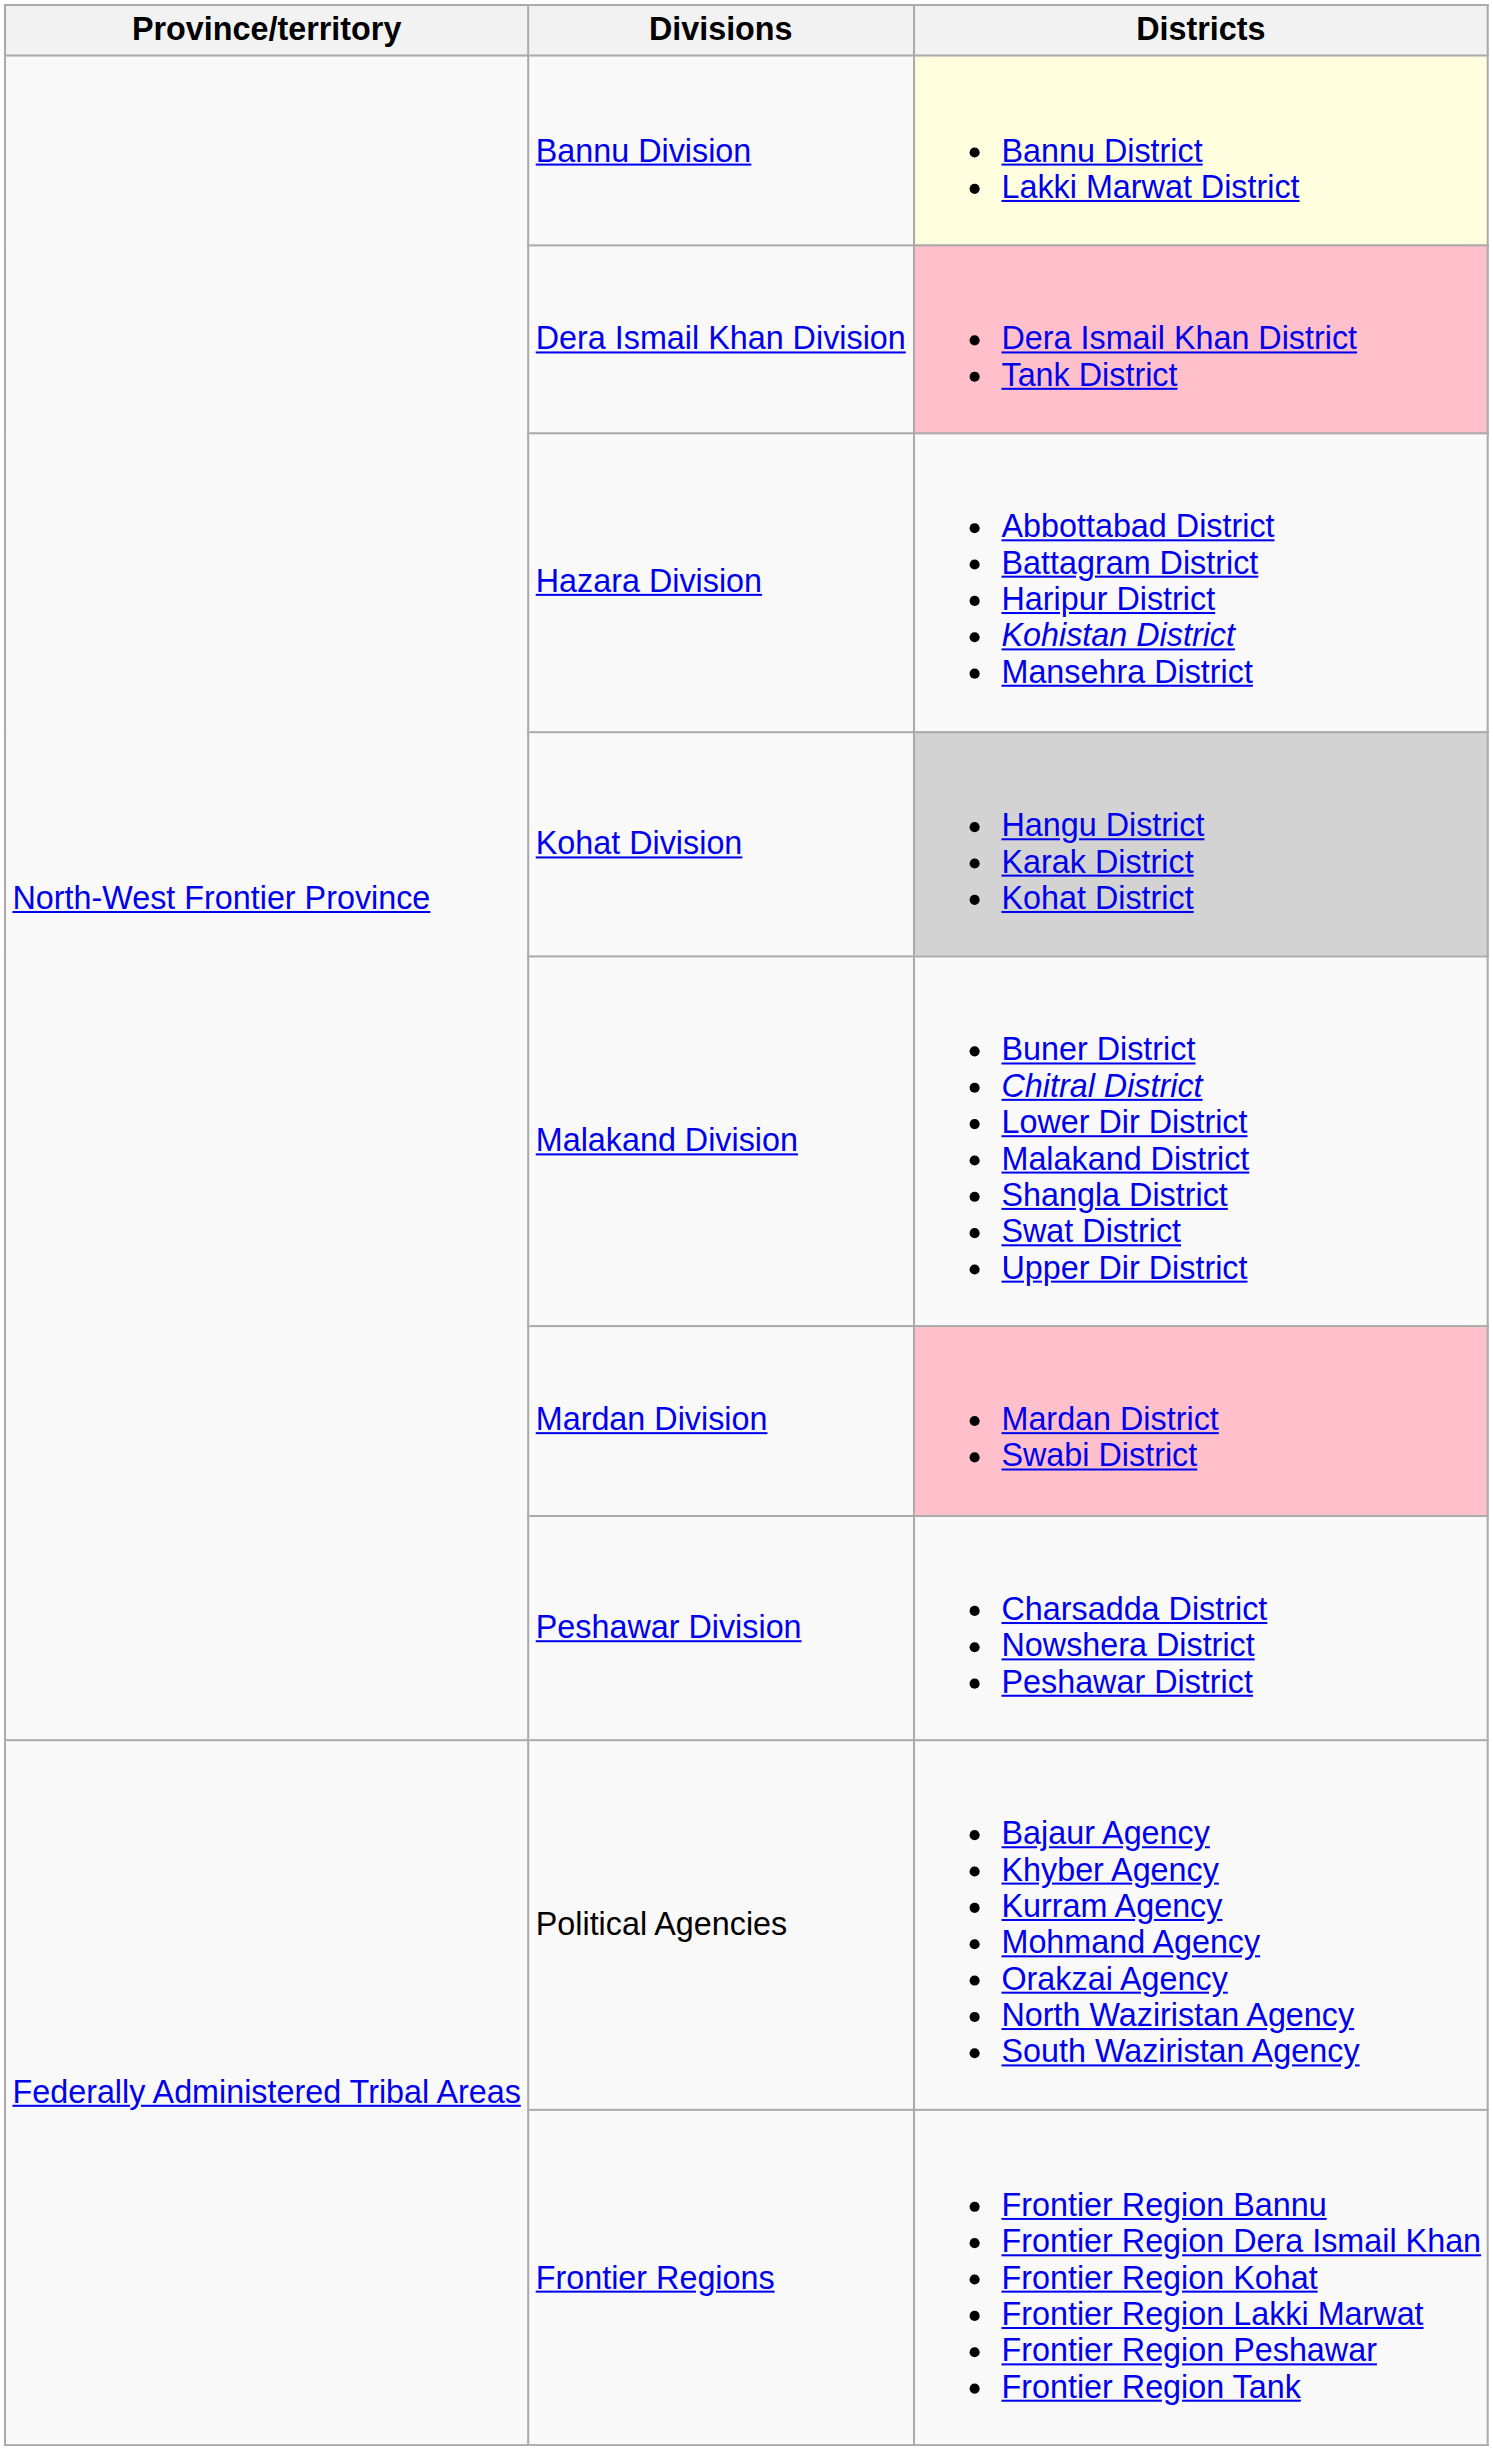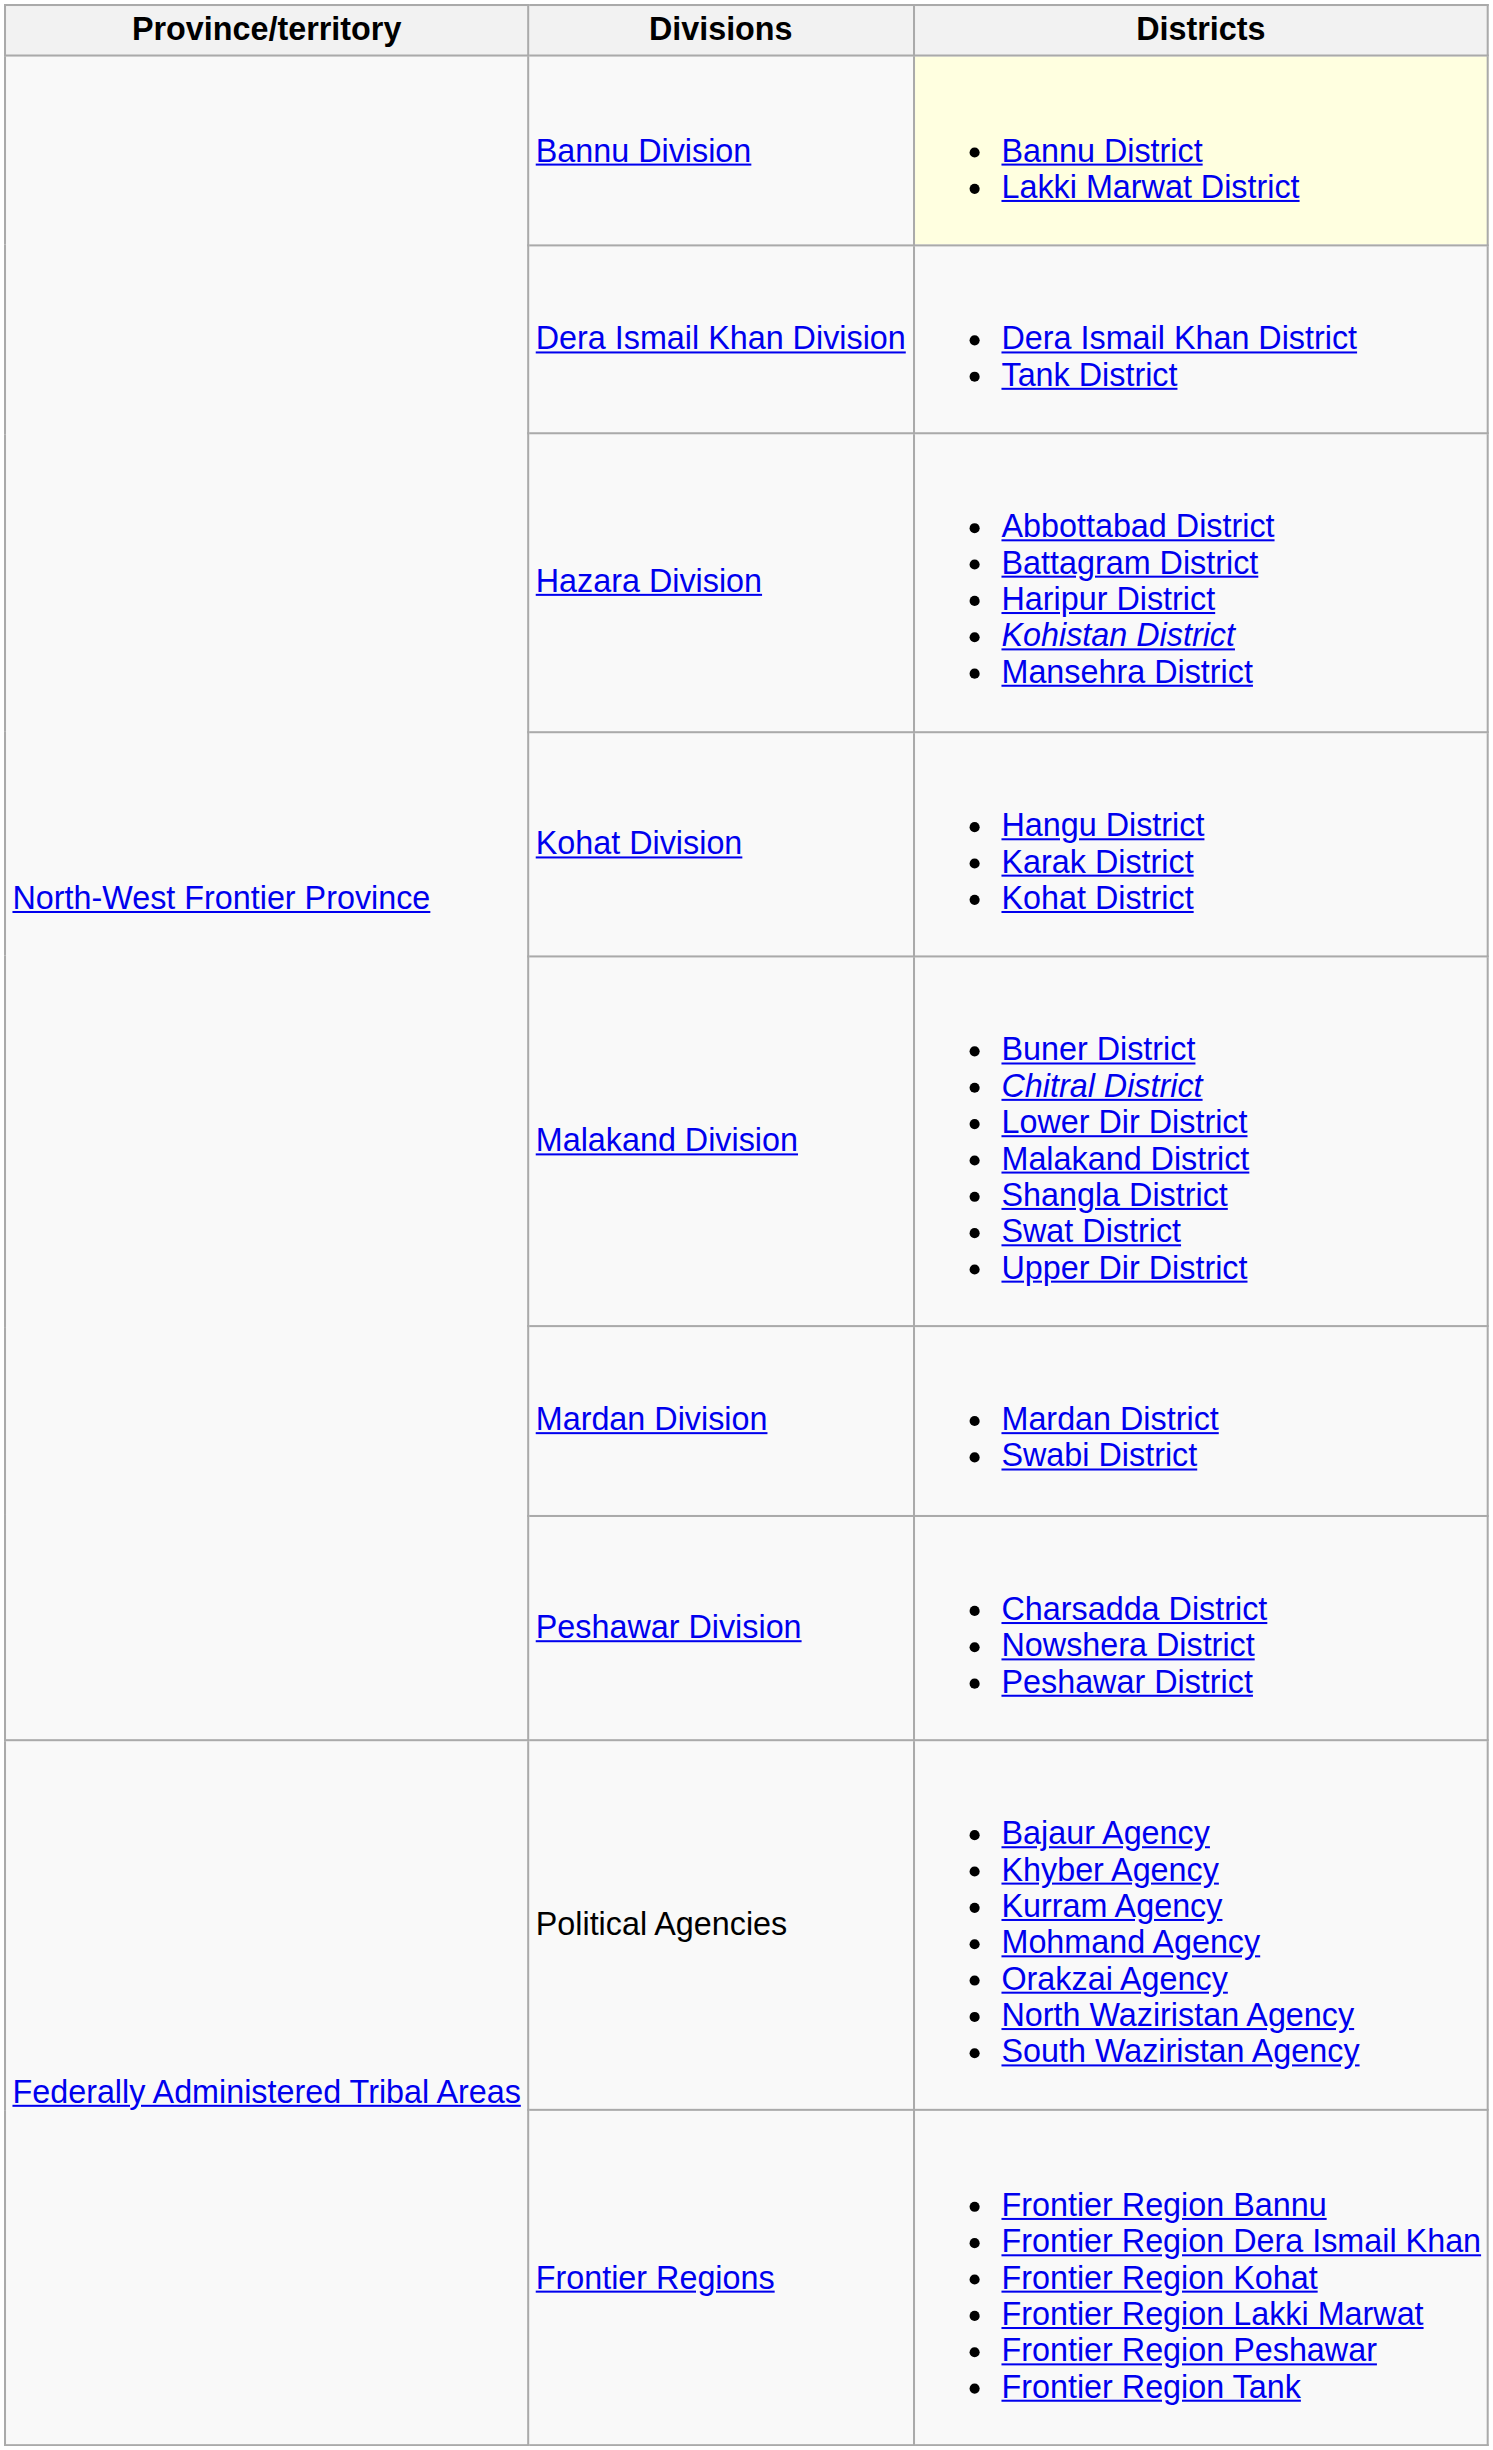(1201, 357) pink background -> (1201, 357) no background
(1201, 862) lightgrey background -> (1201, 862) no background
(1201, 1439) pink background -> (1201, 1439) no background
